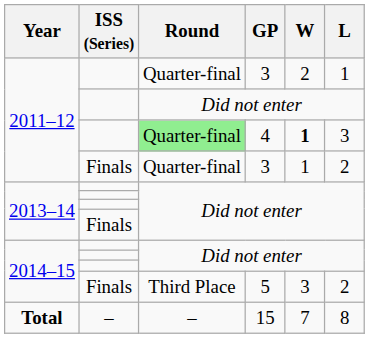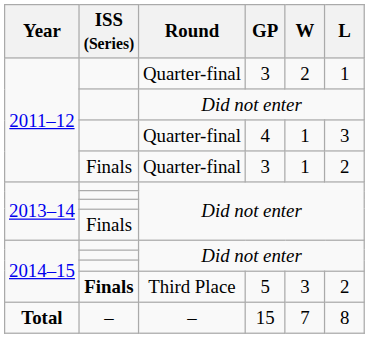(192, 135) lightgreen background -> (192, 135) no background
(305, 135) bold -> (305, 135) normal
(109, 286) normal -> (109, 286) bold
